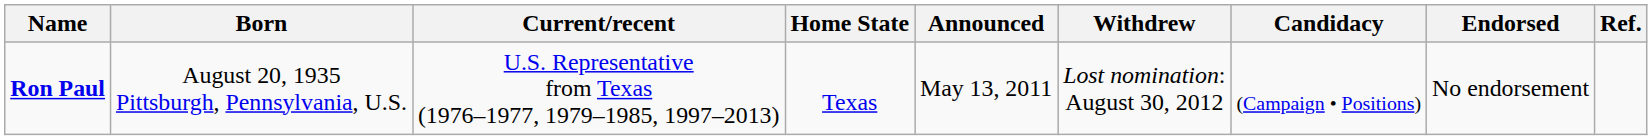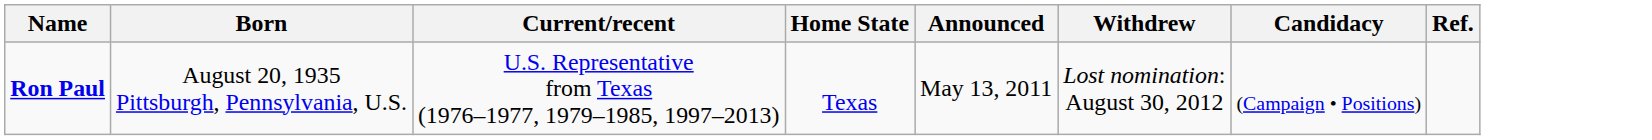- column: (1511, 23)
